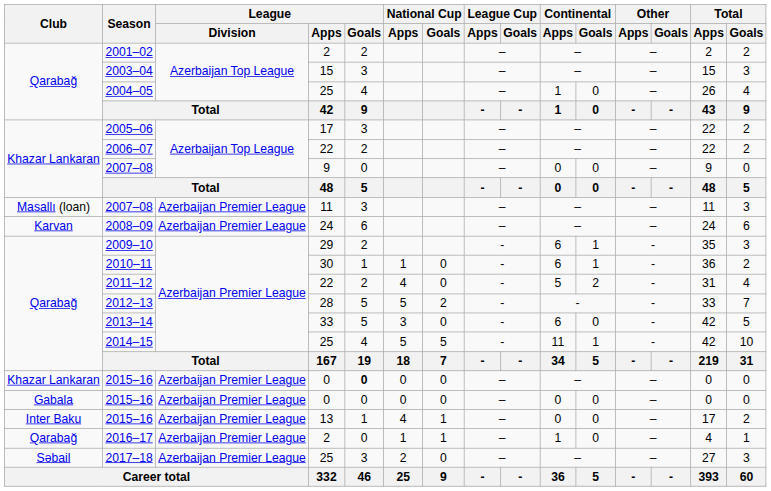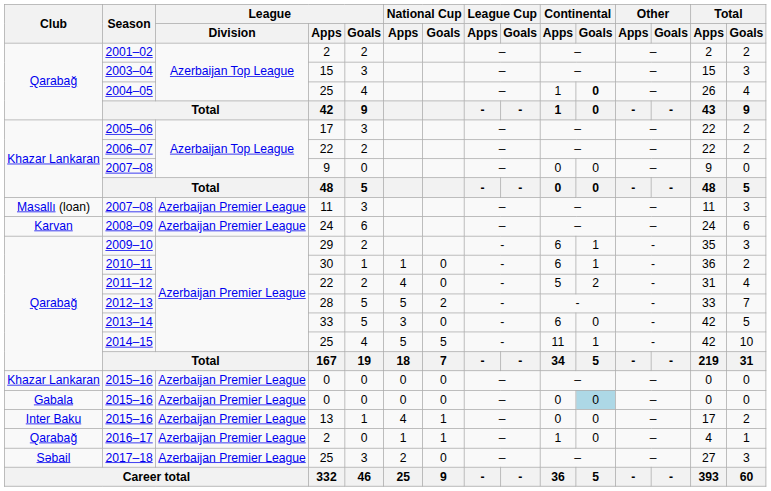(596, 91) normal -> (596, 91) bold
(364, 380) bold -> (364, 380) normal
(596, 399) no background -> (596, 399) lightblue background
